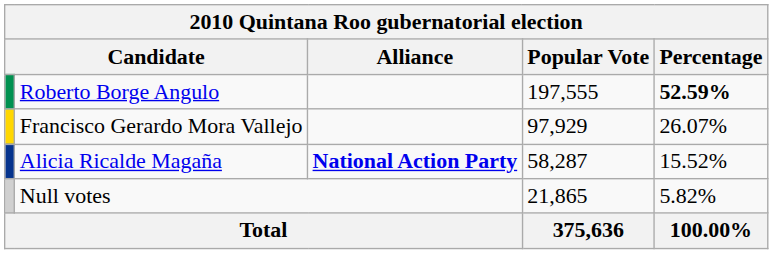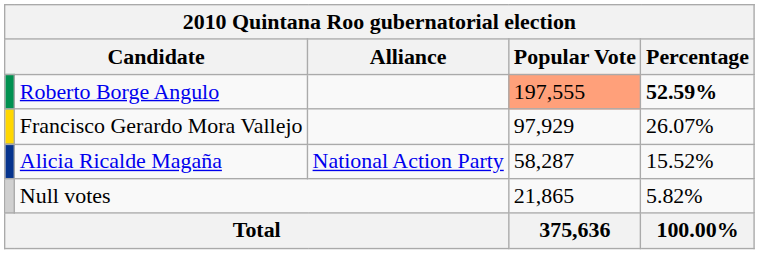(563, 91) no background -> (549, 91) lightsalmon background
(415, 160) bold -> (408, 160) normal
